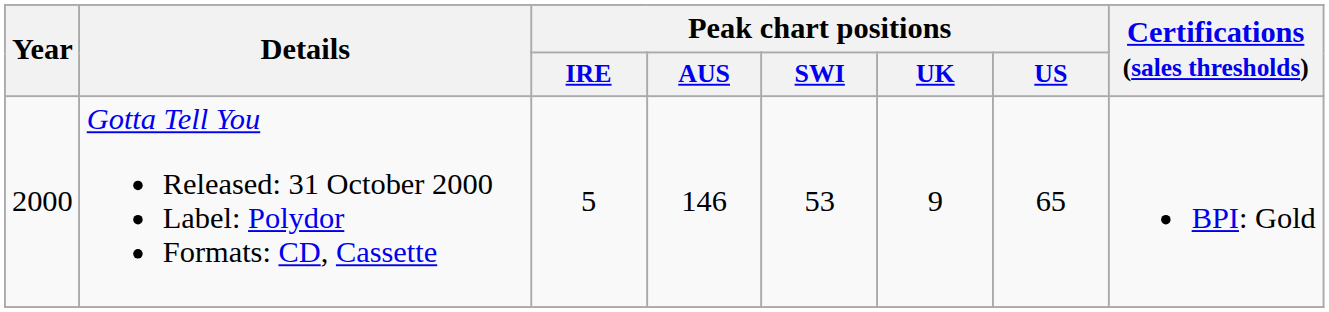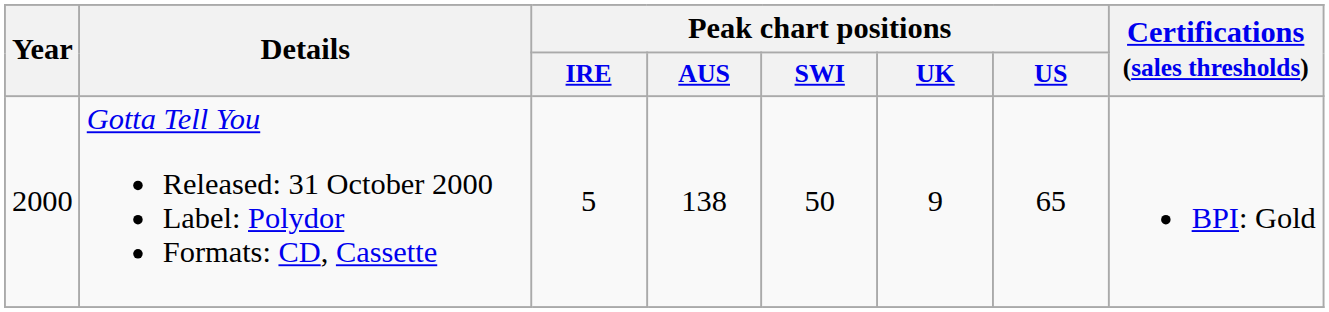(704, 201) 146 -> (704, 201) 138
(820, 201) 53 -> (820, 201) 50
